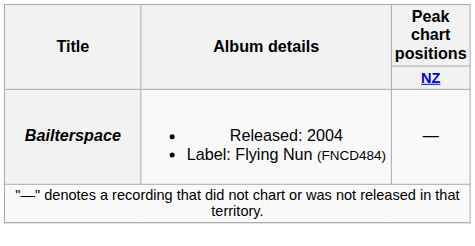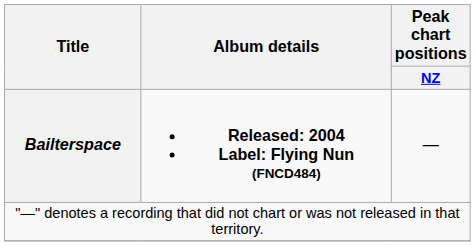(266, 146) normal -> (266, 155) bold
